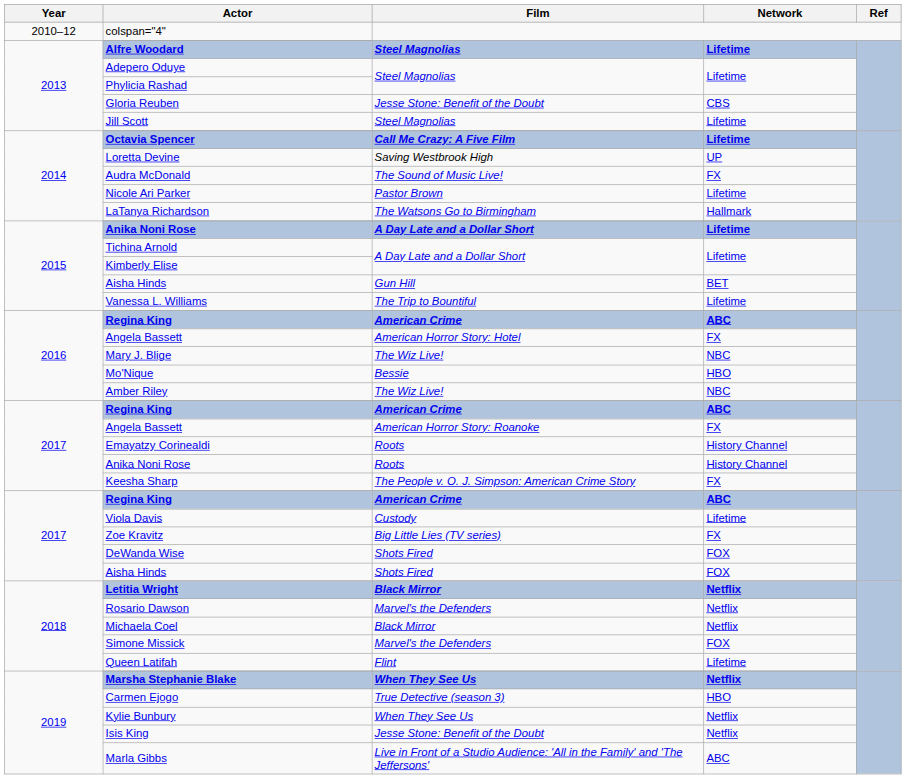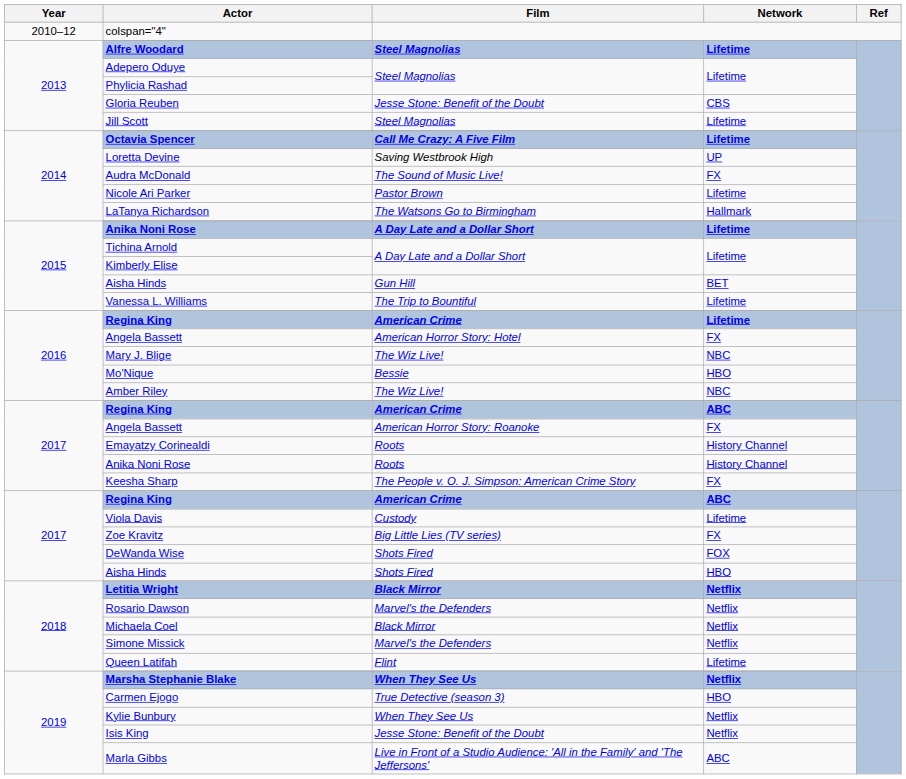(719, 319) ABC -> (728, 319) Lifetime
(718, 572) FOX -> (719, 572) HBO
(718, 644) FOX -> (722, 644) Netflix
